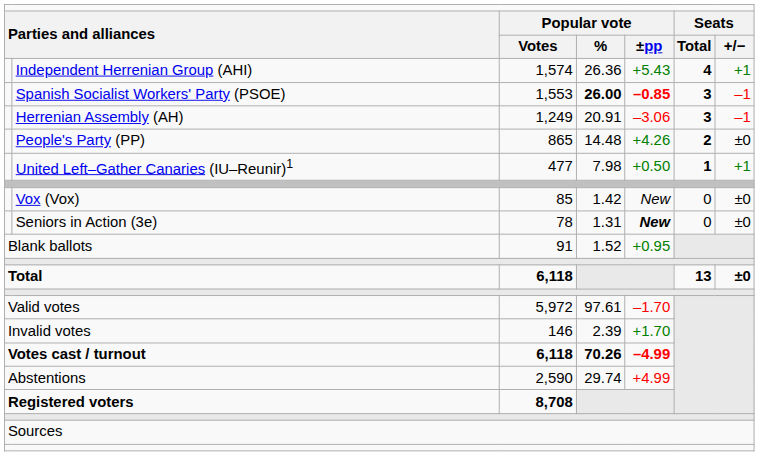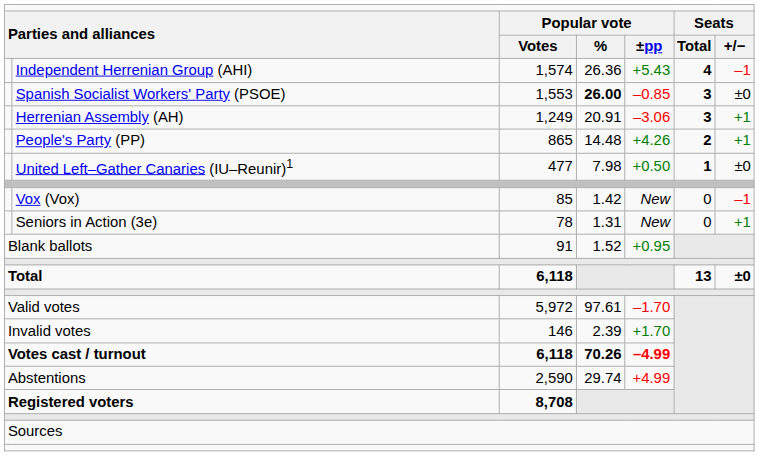(742, 70) +1 -> (743, 70) –1
(652, 93) bold -> (652, 93) normal
(743, 93) –1 -> (743, 93) ±0
(743, 117) –1 -> (742, 117) +1
(743, 141) ±0 -> (742, 141) +1
(742, 166) +1 -> (743, 166) ±0
(743, 199) ±0 -> (743, 199) –1
(655, 222) bold -> (655, 222) normal
(743, 222) ±0 -> (742, 222) +1
